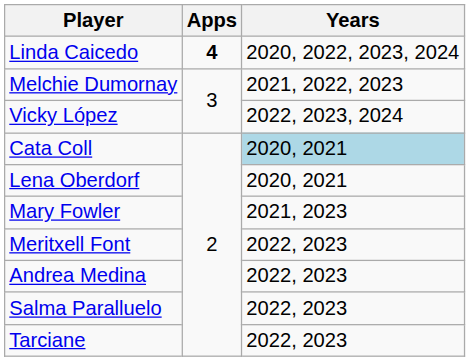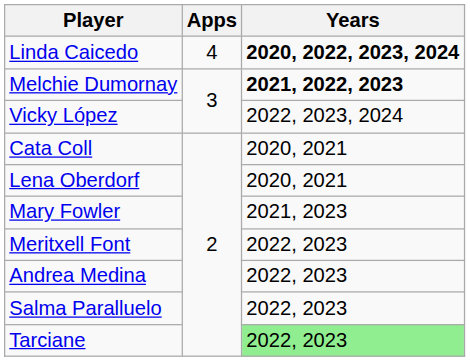(212, 52) bold -> (212, 52) normal
(353, 52) normal -> (353, 52) bold
(325, 84) normal -> (325, 84) bold
(297, 148) lightblue background -> (297, 148) no background
(297, 340) no background -> (297, 340) lightgreen background
